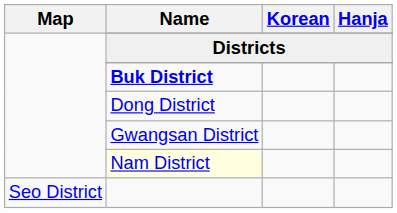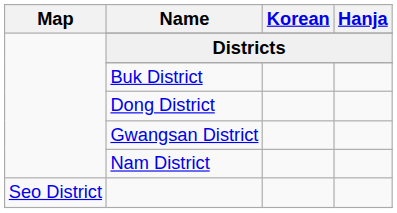(162, 76) bold -> (157, 76) normal
(160, 163) lightyellow background -> (160, 163) no background
